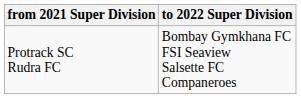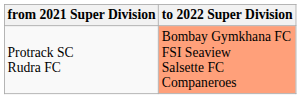(226, 59) no background -> (226, 59) lightsalmon background
